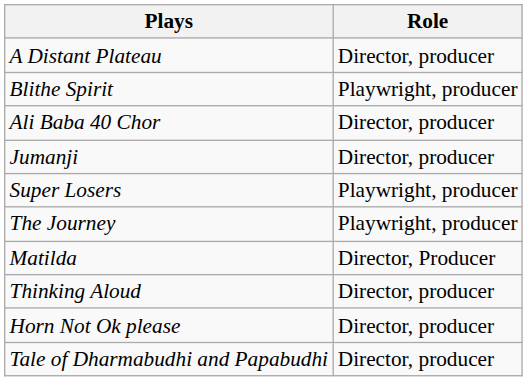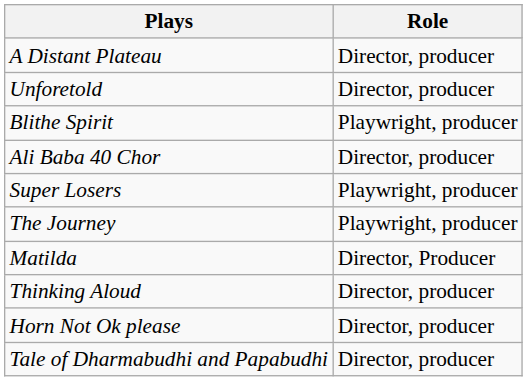+ row: (56, 88)
- row: (44, 156)
